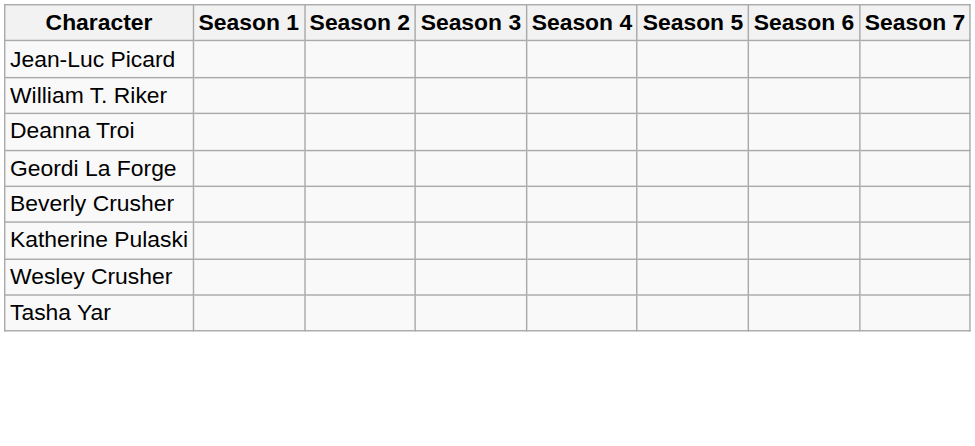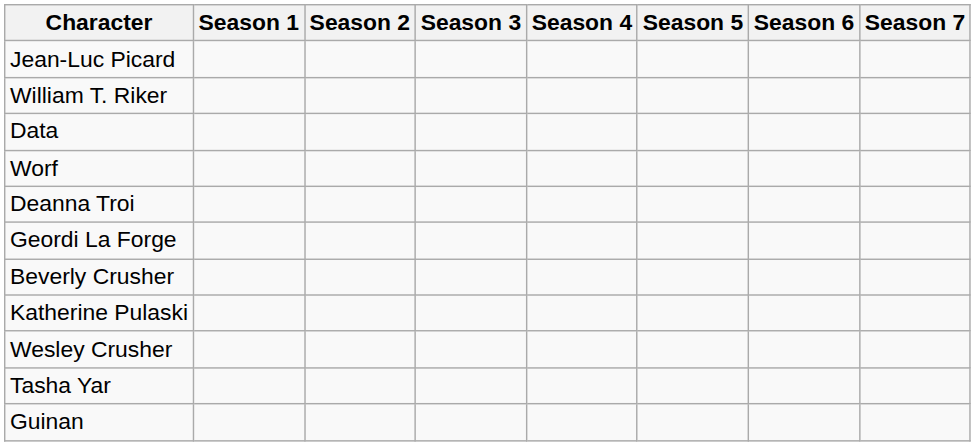+ row: (34, 131)
+ row: (34, 167)
+ row: (47, 421)
